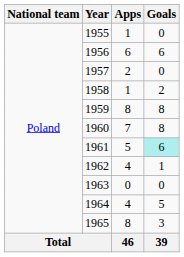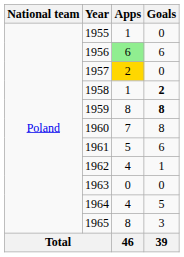(128, 52) no background -> (128, 52) lightgreen background
(128, 71) no background -> (128, 71) gold background
(161, 90) normal -> (161, 90) bold
(161, 109) normal -> (161, 109) bold
(161, 147) paleturquoise background -> (161, 147) no background
